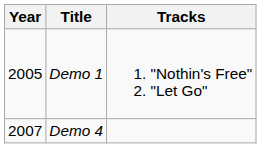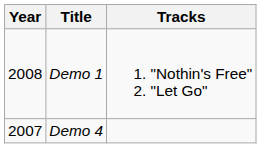(25, 74) 2005 -> (25, 74) 2008
